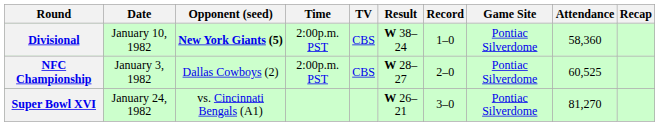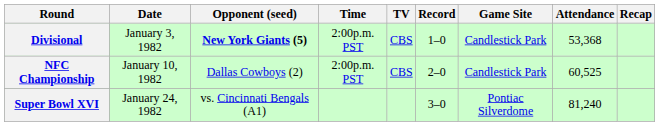- column: (401, 14)
(139, 39) January 10, 1982 -> (150, 39) January 3, 1982
(510, 39) Pontiac Silverdome -> (506, 39) Candlestick Park
(585, 39) 58,360 -> (585, 39) 53,368
(139, 72) January 3, 1982 -> (150, 72) January 10, 1982
(510, 72) Pontiac Silverdome -> (506, 72) Candlestick Park
(585, 104) 81,270 -> (585, 104) 81,240
